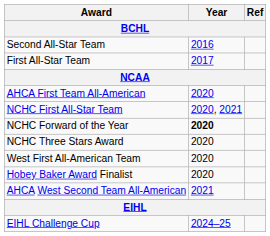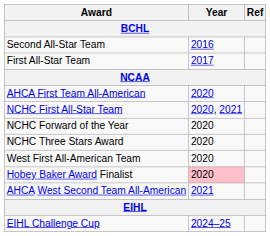(202, 126) bold -> (202, 126) normal
(202, 175) no background -> (202, 175) pink background
